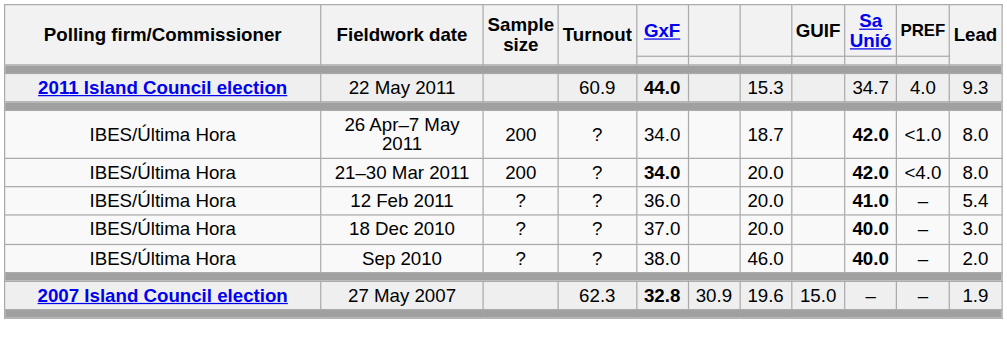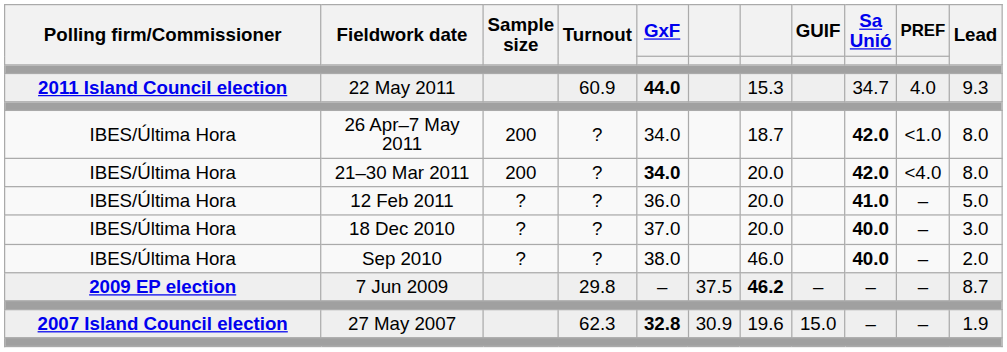(975, 201) 5.4 -> (975, 201) 5.0
+ row: (163, 286)
